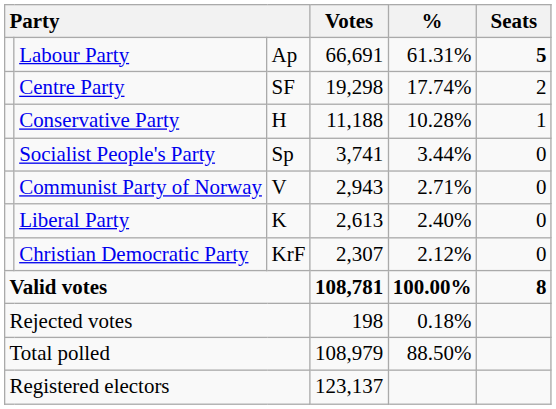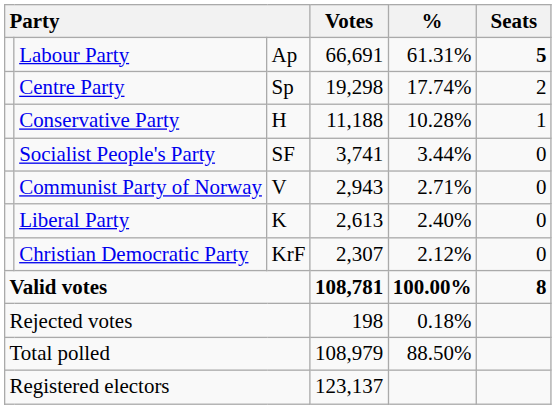(283, 87) SF -> (283, 87) Sp
(283, 154) Sp -> (283, 154) SF
